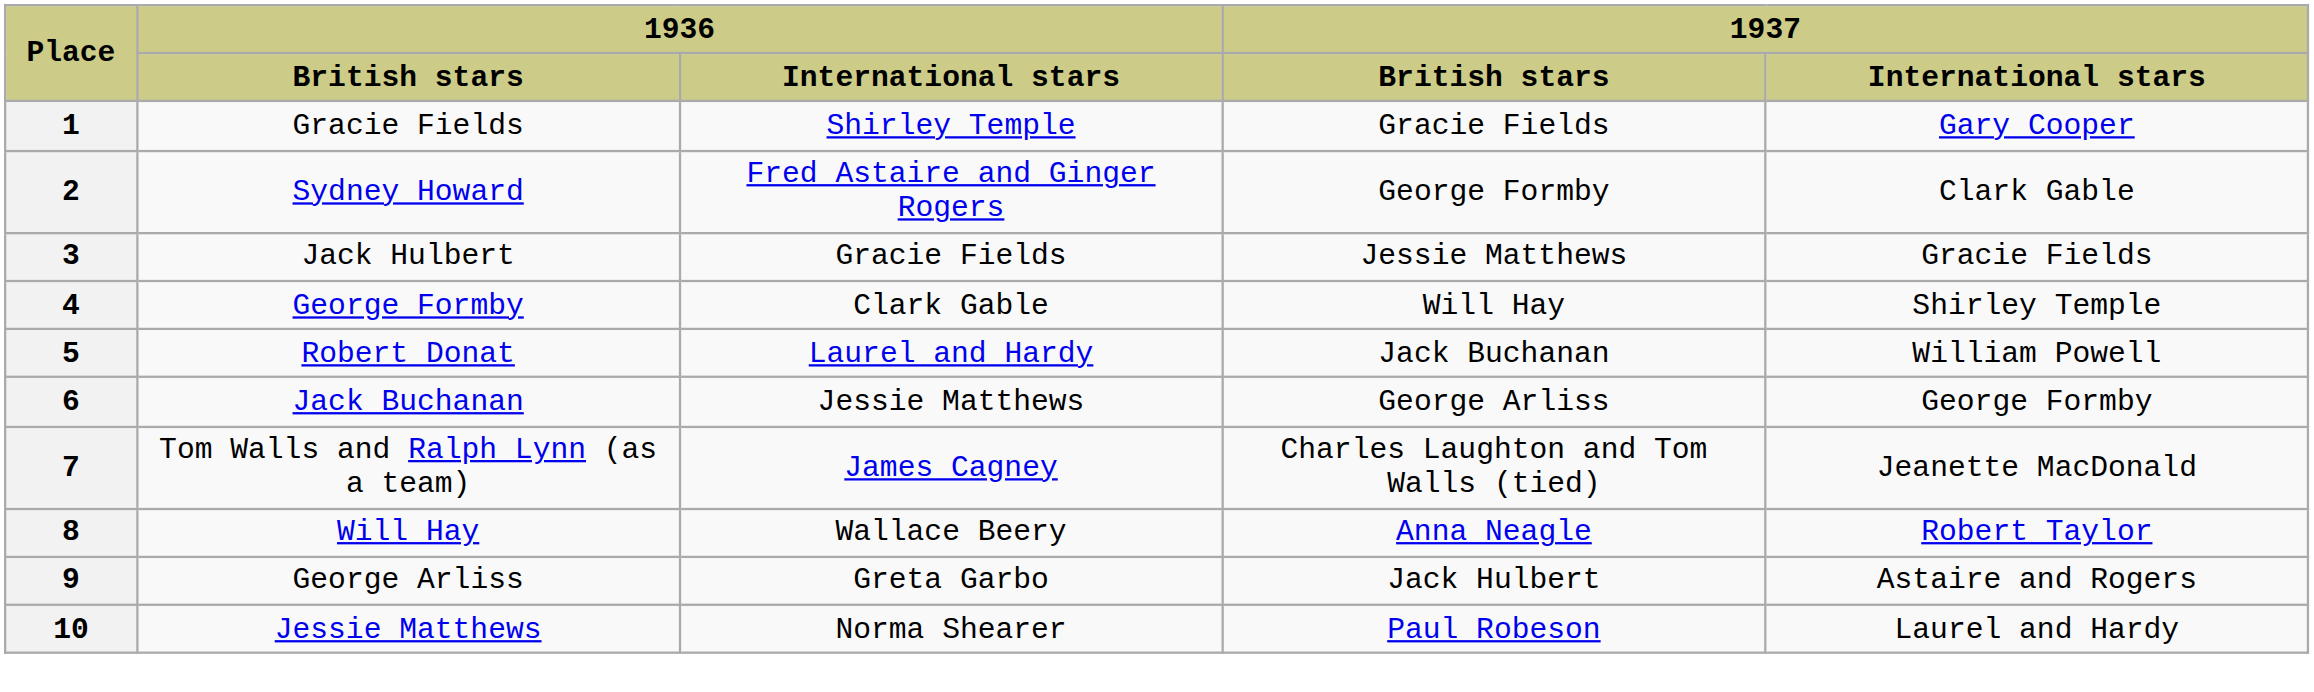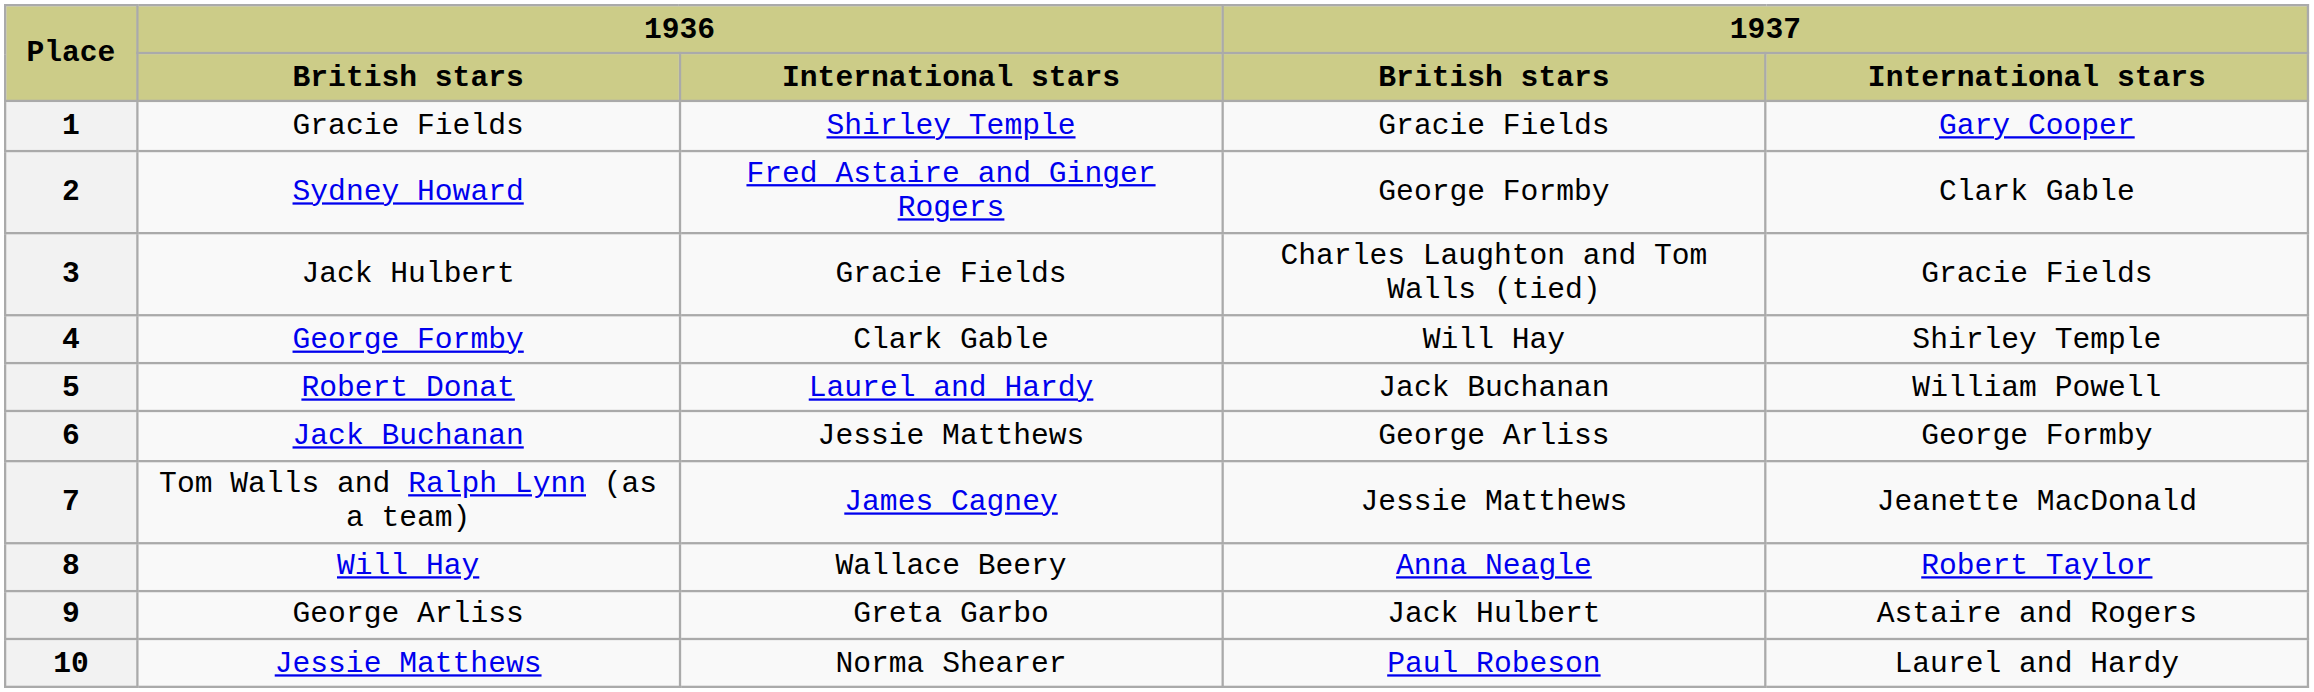(1494, 257) Jessie Matthews -> (1494, 274) Charles Laughton and Tom Walls (tied)
(1494, 467) Charles Laughton and Tom Walls (tied) -> (1494, 501) Jessie Matthews
